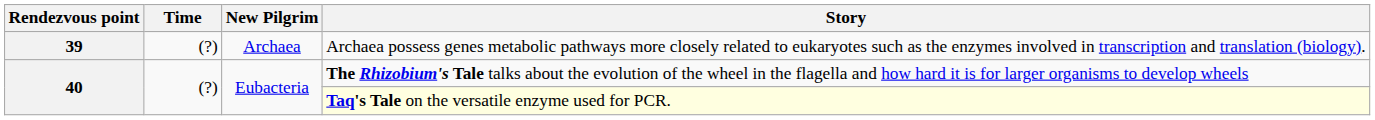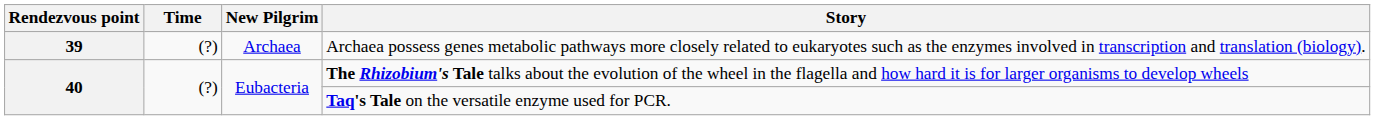(499, 100) lightyellow background -> (499, 100) no background
